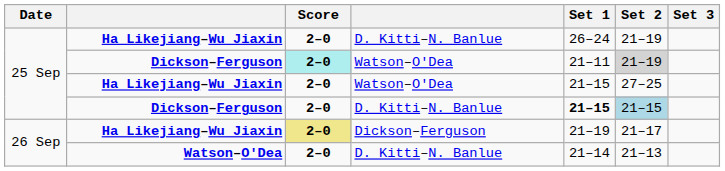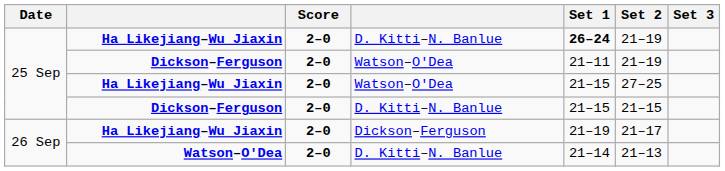(589, 39) normal -> (589, 39) bold
(318, 62) paleturquoise background -> (318, 62) no background
(642, 62) lightgrey background -> (642, 62) no background
(589, 108) bold -> (589, 108) normal
(642, 108) lightblue background -> (642, 108) no background
(318, 131) khaki background -> (318, 131) no background
